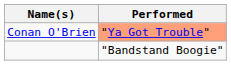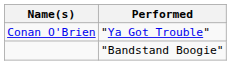(156, 32) lightsalmon background -> (156, 32) no background
